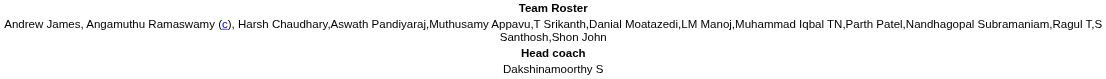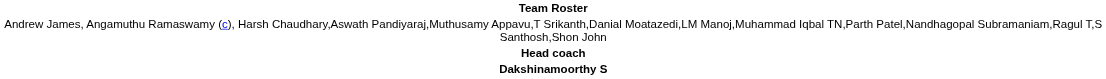(553, 69) normal -> (553, 69) bold
